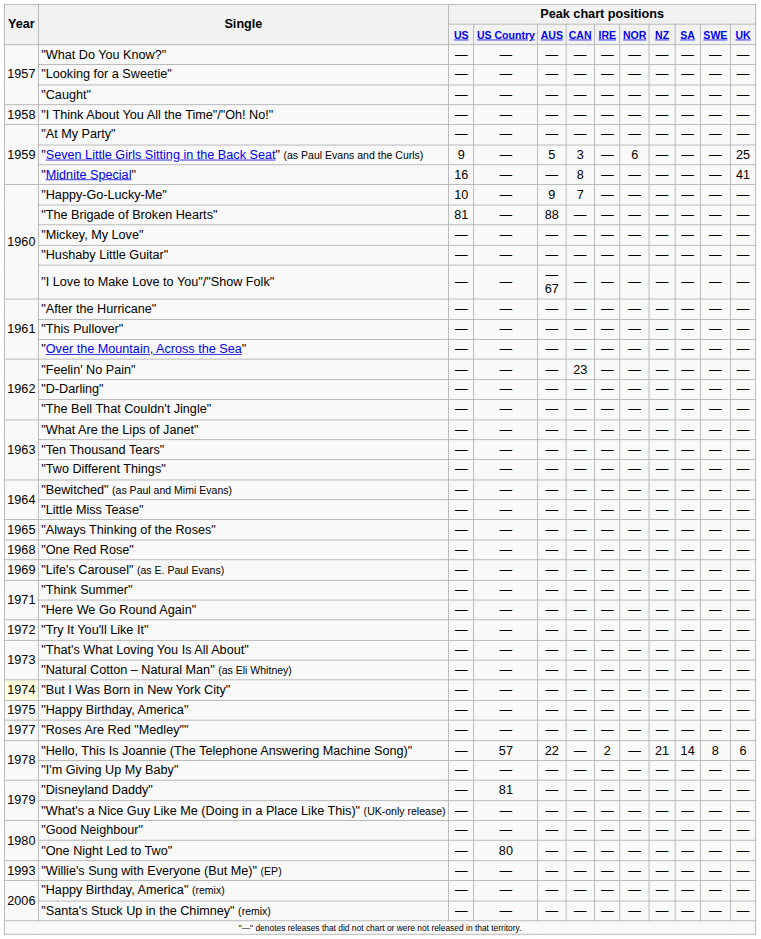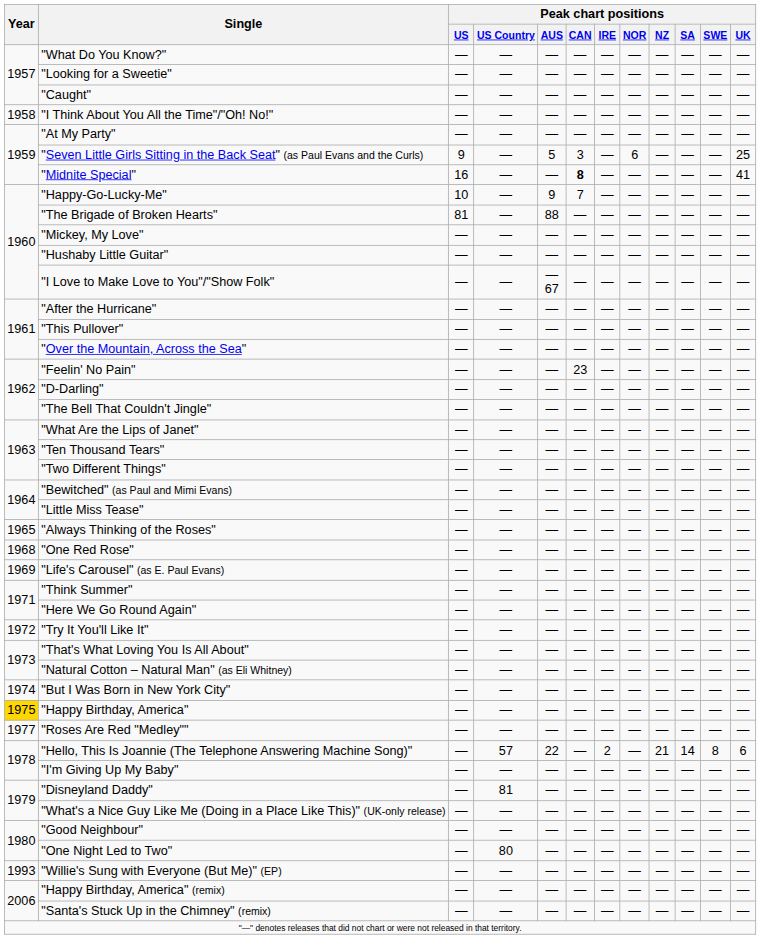(580, 174) normal -> (580, 174) bold
(21, 690) lightyellow background -> (21, 690) no background
(21, 710) no background -> (21, 710) gold background
